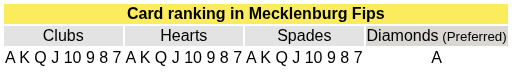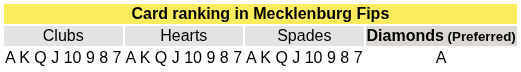(437, 36) normal -> (441, 36) bold
